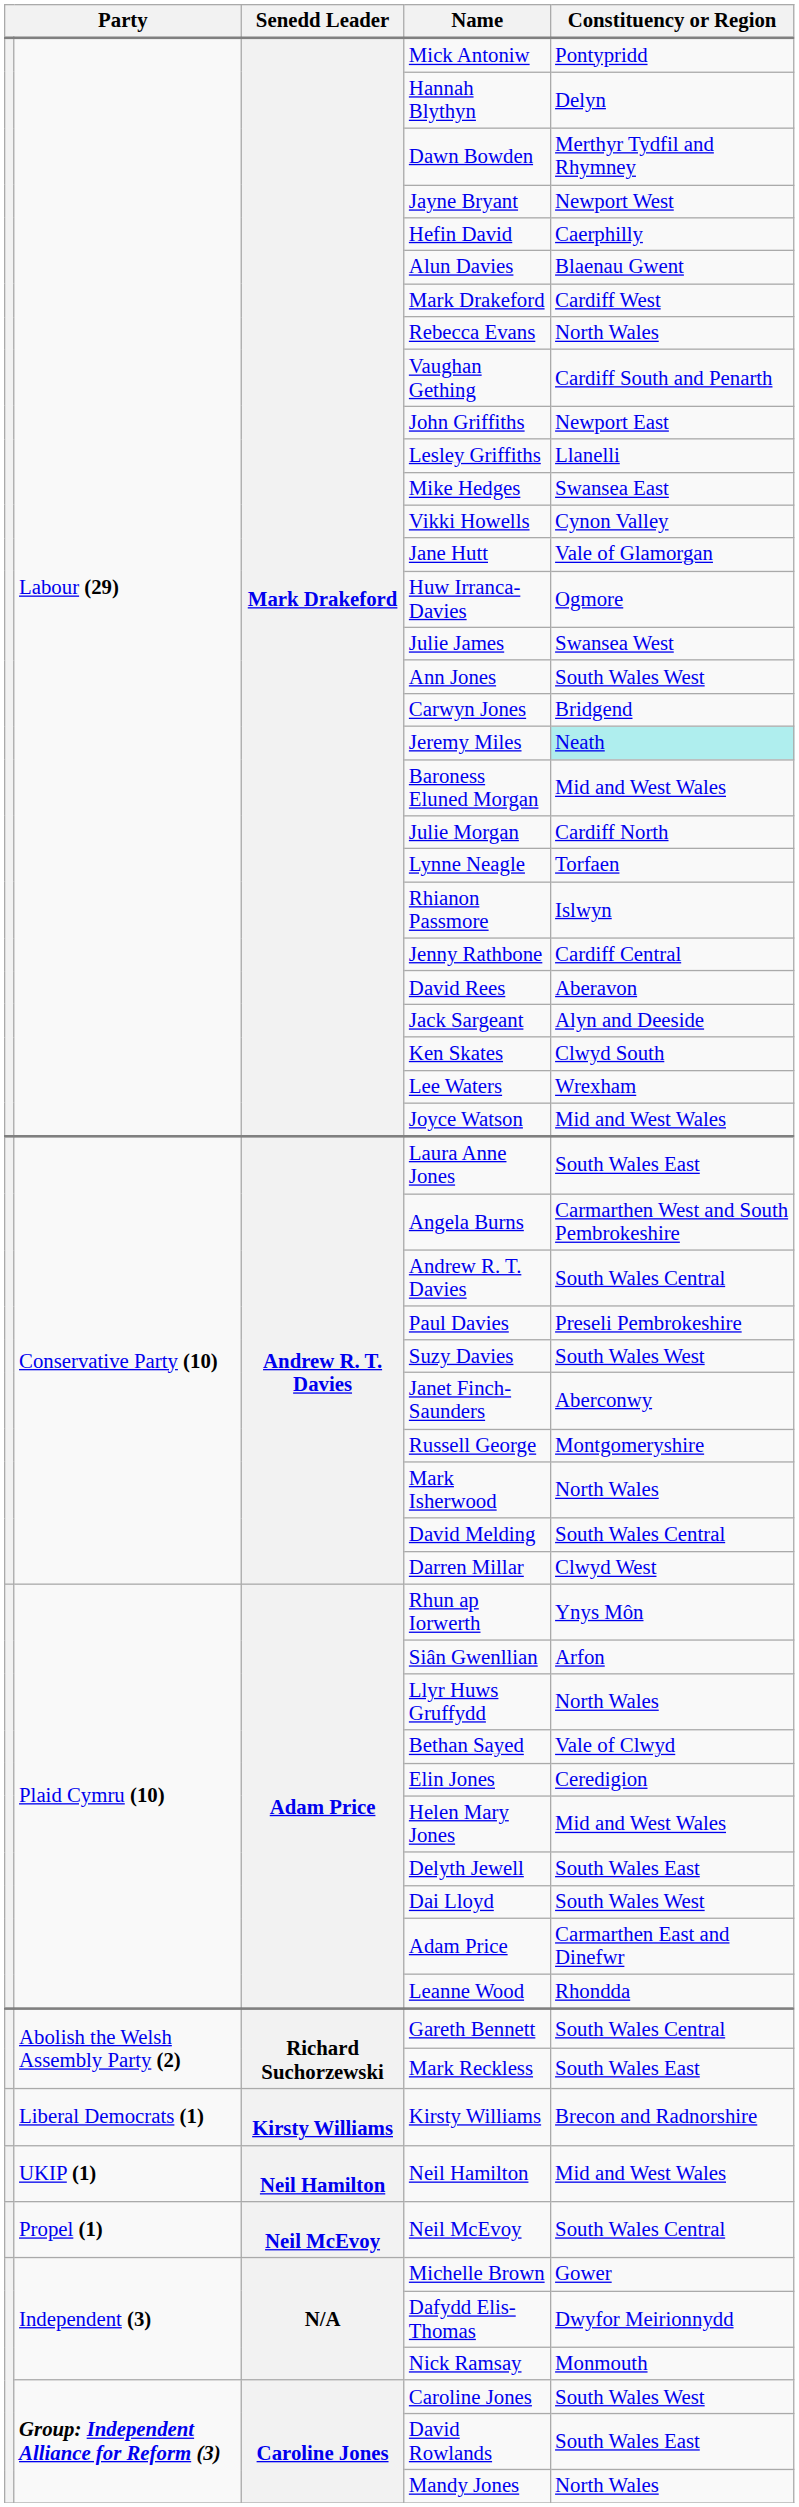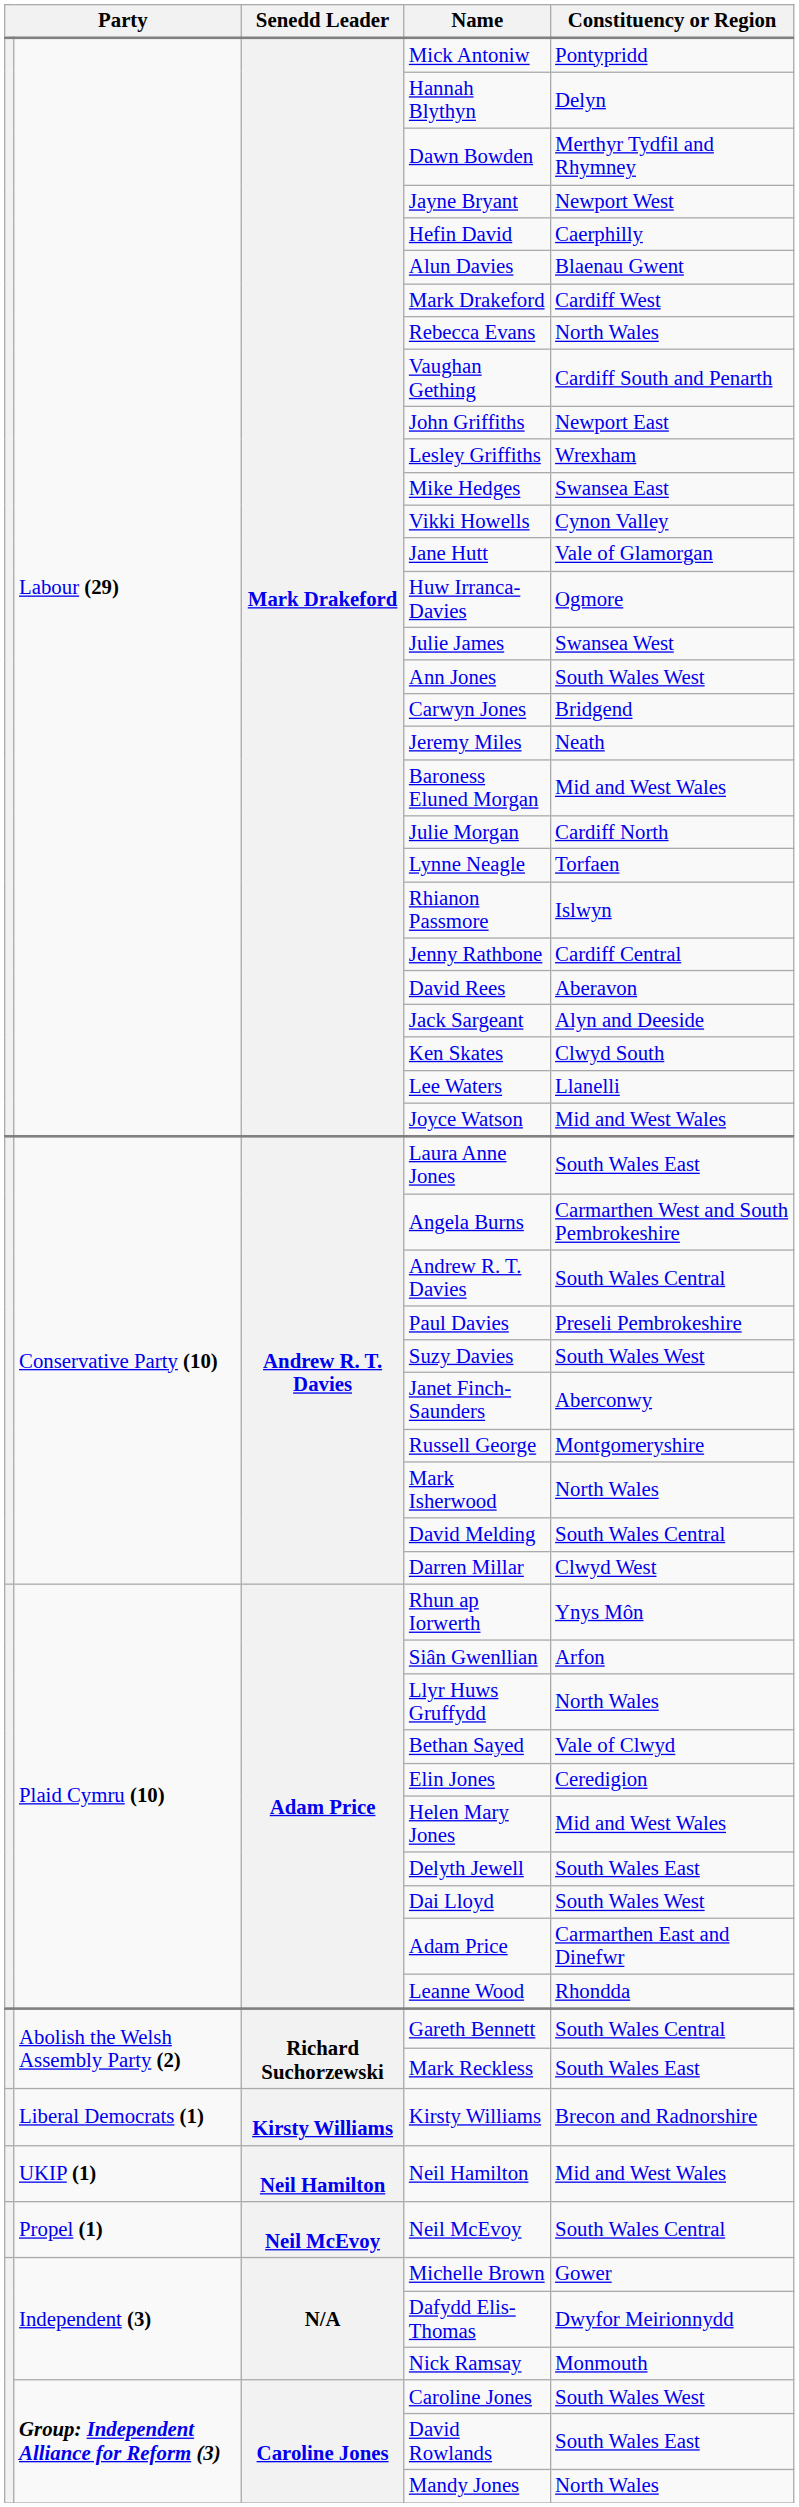(587, 455) Llanelli -> (596, 455) Wrexham
(580, 742) paleturquoise background -> (580, 742) no background
(596, 1086) Wrexham -> (587, 1086) Llanelli
